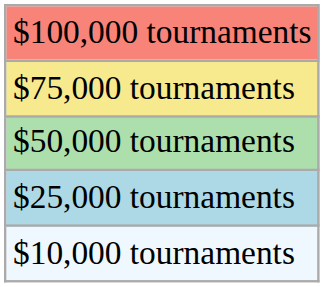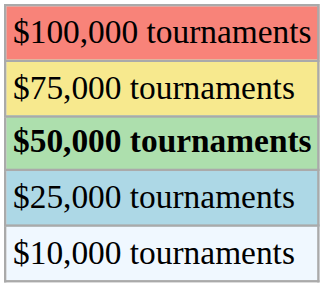(154, 142) normal -> (162, 142) bold
